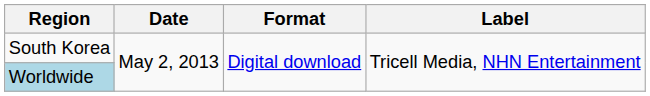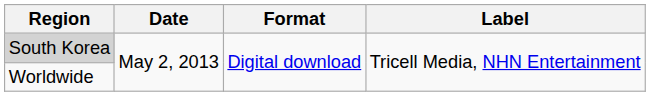(59, 47) no background -> (59, 47) lightgrey background
(51, 76) lightblue background -> (51, 76) no background
